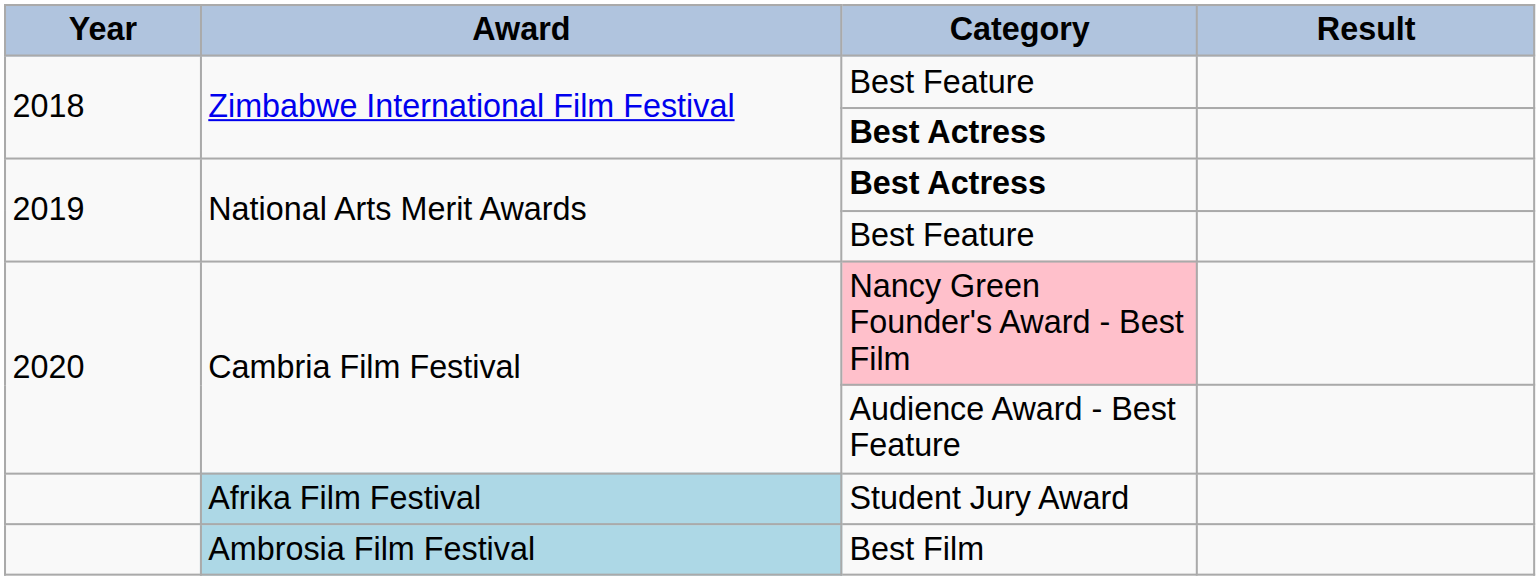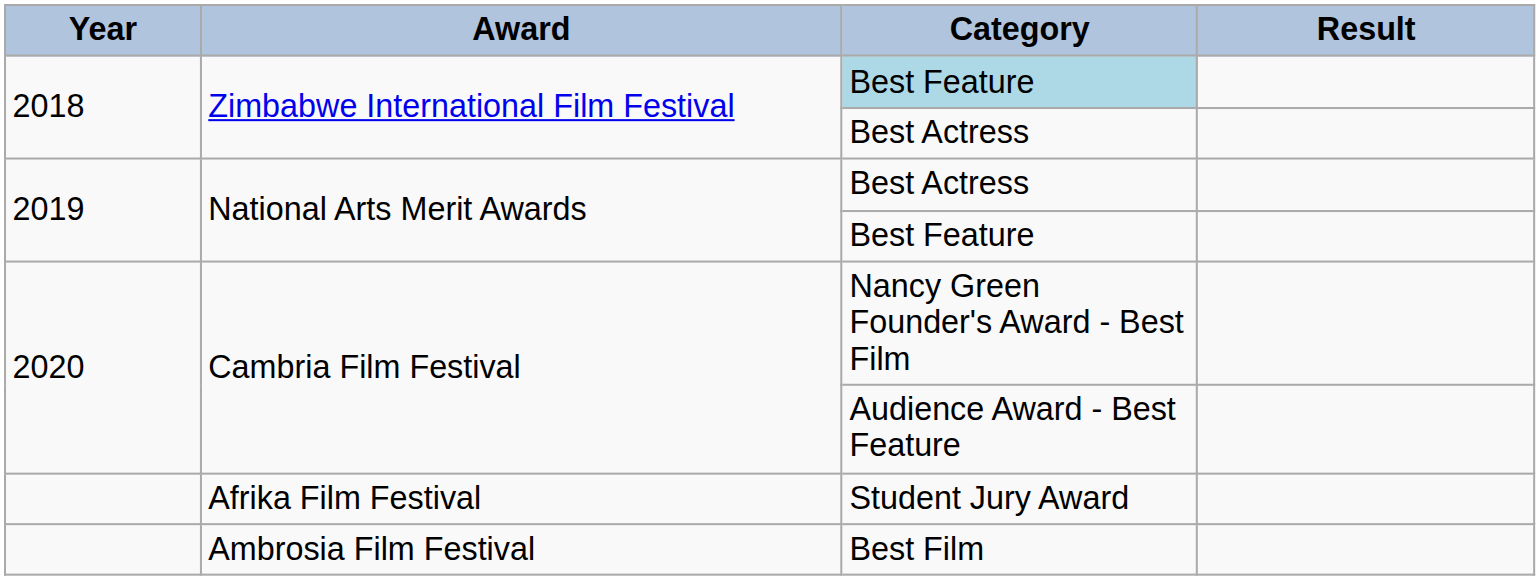(942, 81) no background -> (942, 81) lightblue background
(948, 132) bold -> (939, 132) normal
(948, 183) bold -> (939, 183) normal
(1017, 322) pink background -> (1017, 322) no background
(345, 498) lightblue background -> (345, 498) no background
(372, 549) lightblue background -> (372, 549) no background
